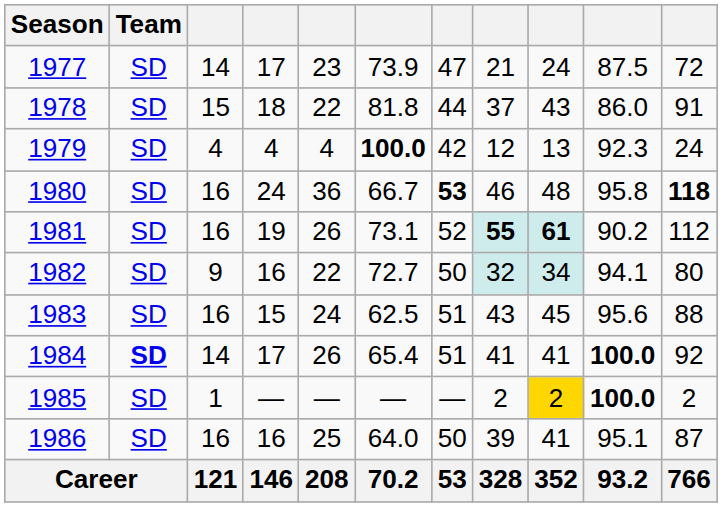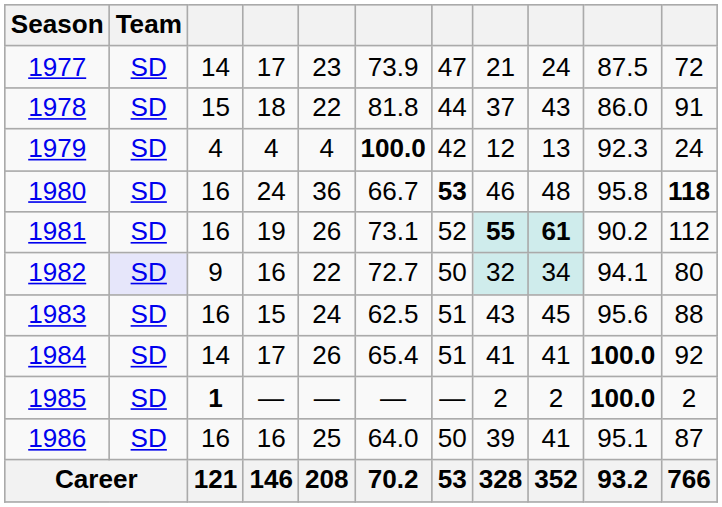(149, 273) no background -> (149, 273) lavender background
(149, 356) bold -> (149, 356) normal
(216, 397) normal -> (216, 397) bold
(556, 397) gold background -> (556, 397) no background
